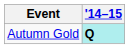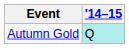(90, 33) bold -> (90, 33) normal
